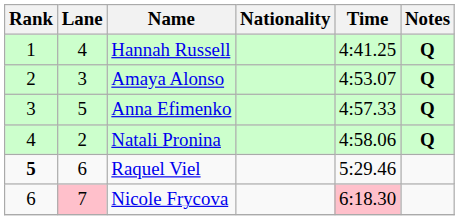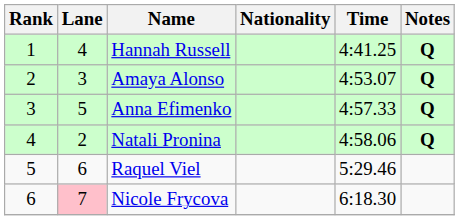(31, 169) bold -> (31, 169) normal
(368, 199) pink background -> (368, 199) no background
